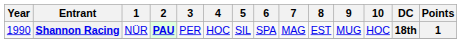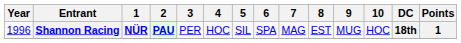(19, 30) 1990 -> (19, 30) 1996
(136, 30) normal -> (136, 30) bold
